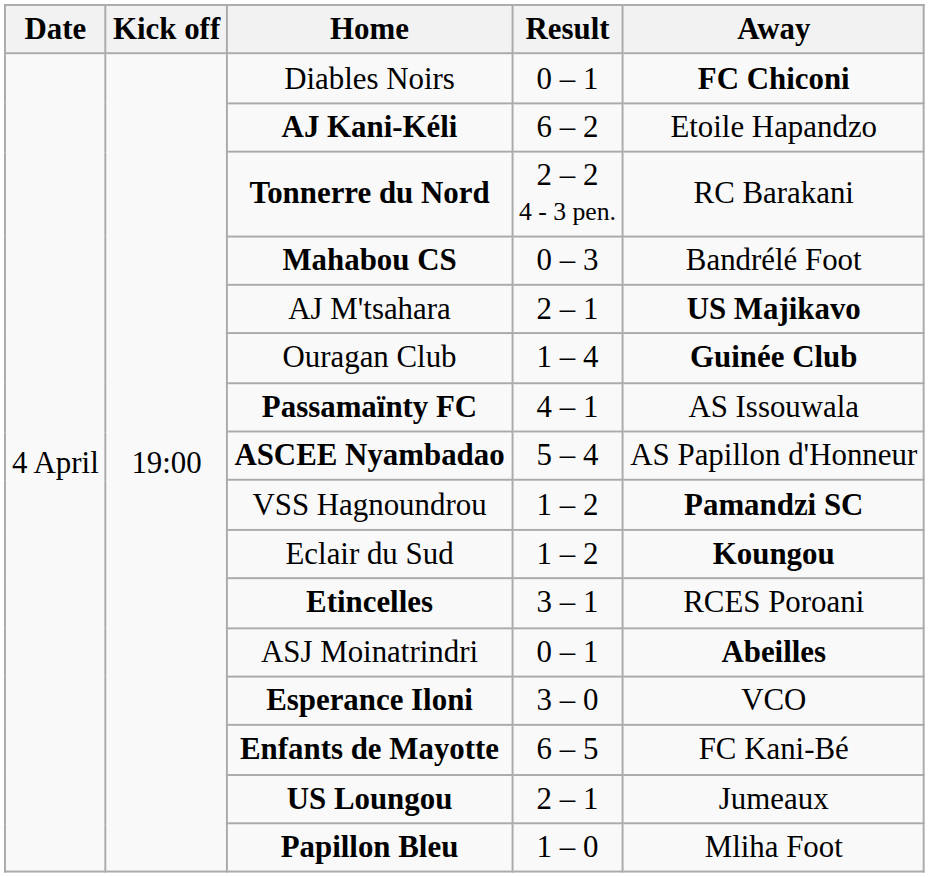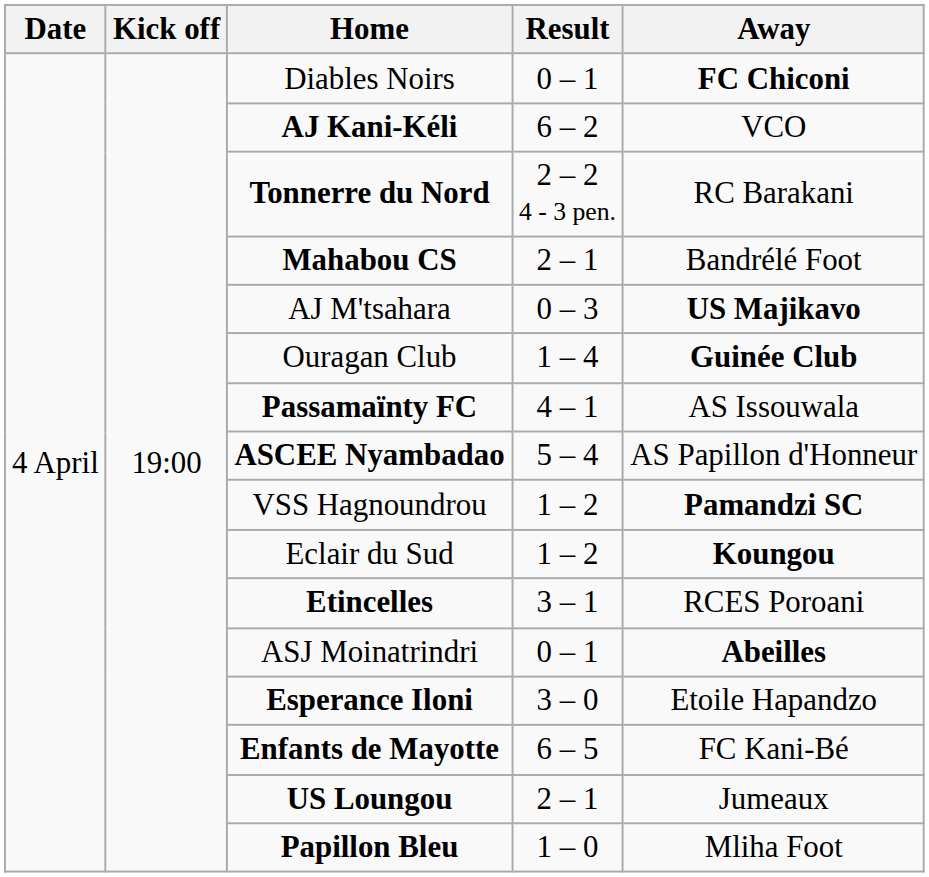(774, 126) Etoile Hapandzo -> (774, 126) VCO
(567, 259) 0 – 3 -> (567, 259) 2 – 1
(567, 308) 2 – 1 -> (567, 308) 0 – 3
(774, 700) VCO -> (774, 700) Etoile Hapandzo
